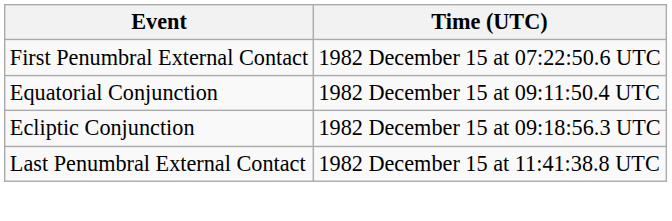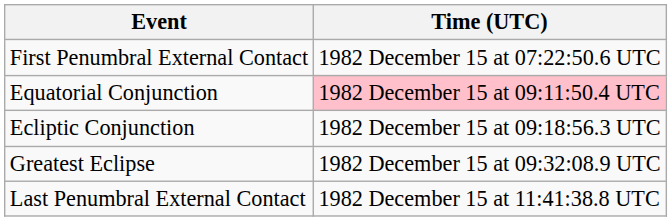(489, 92) no background -> (489, 92) pink background
+ row: (82, 163)
